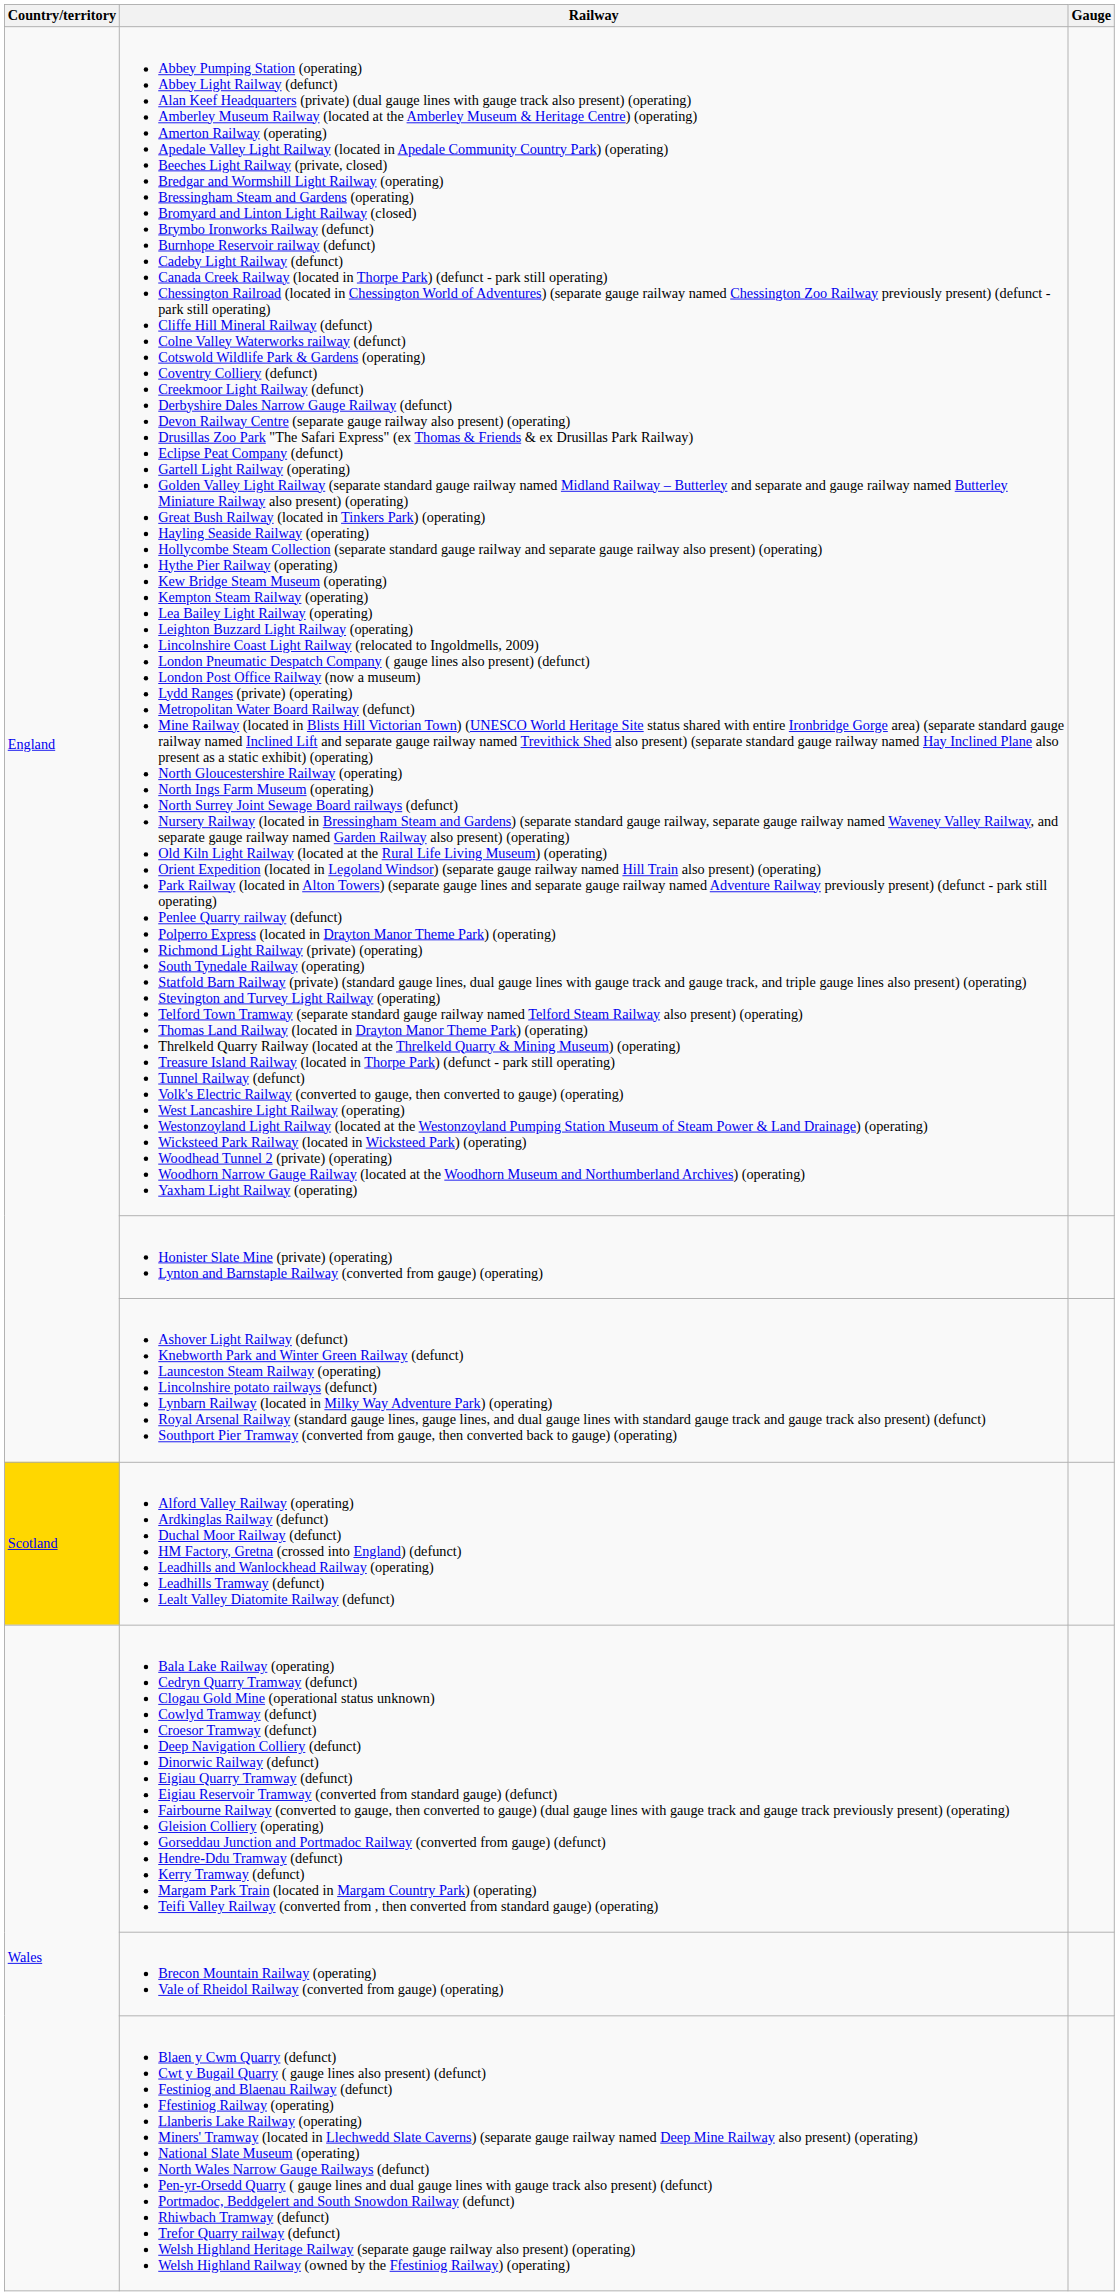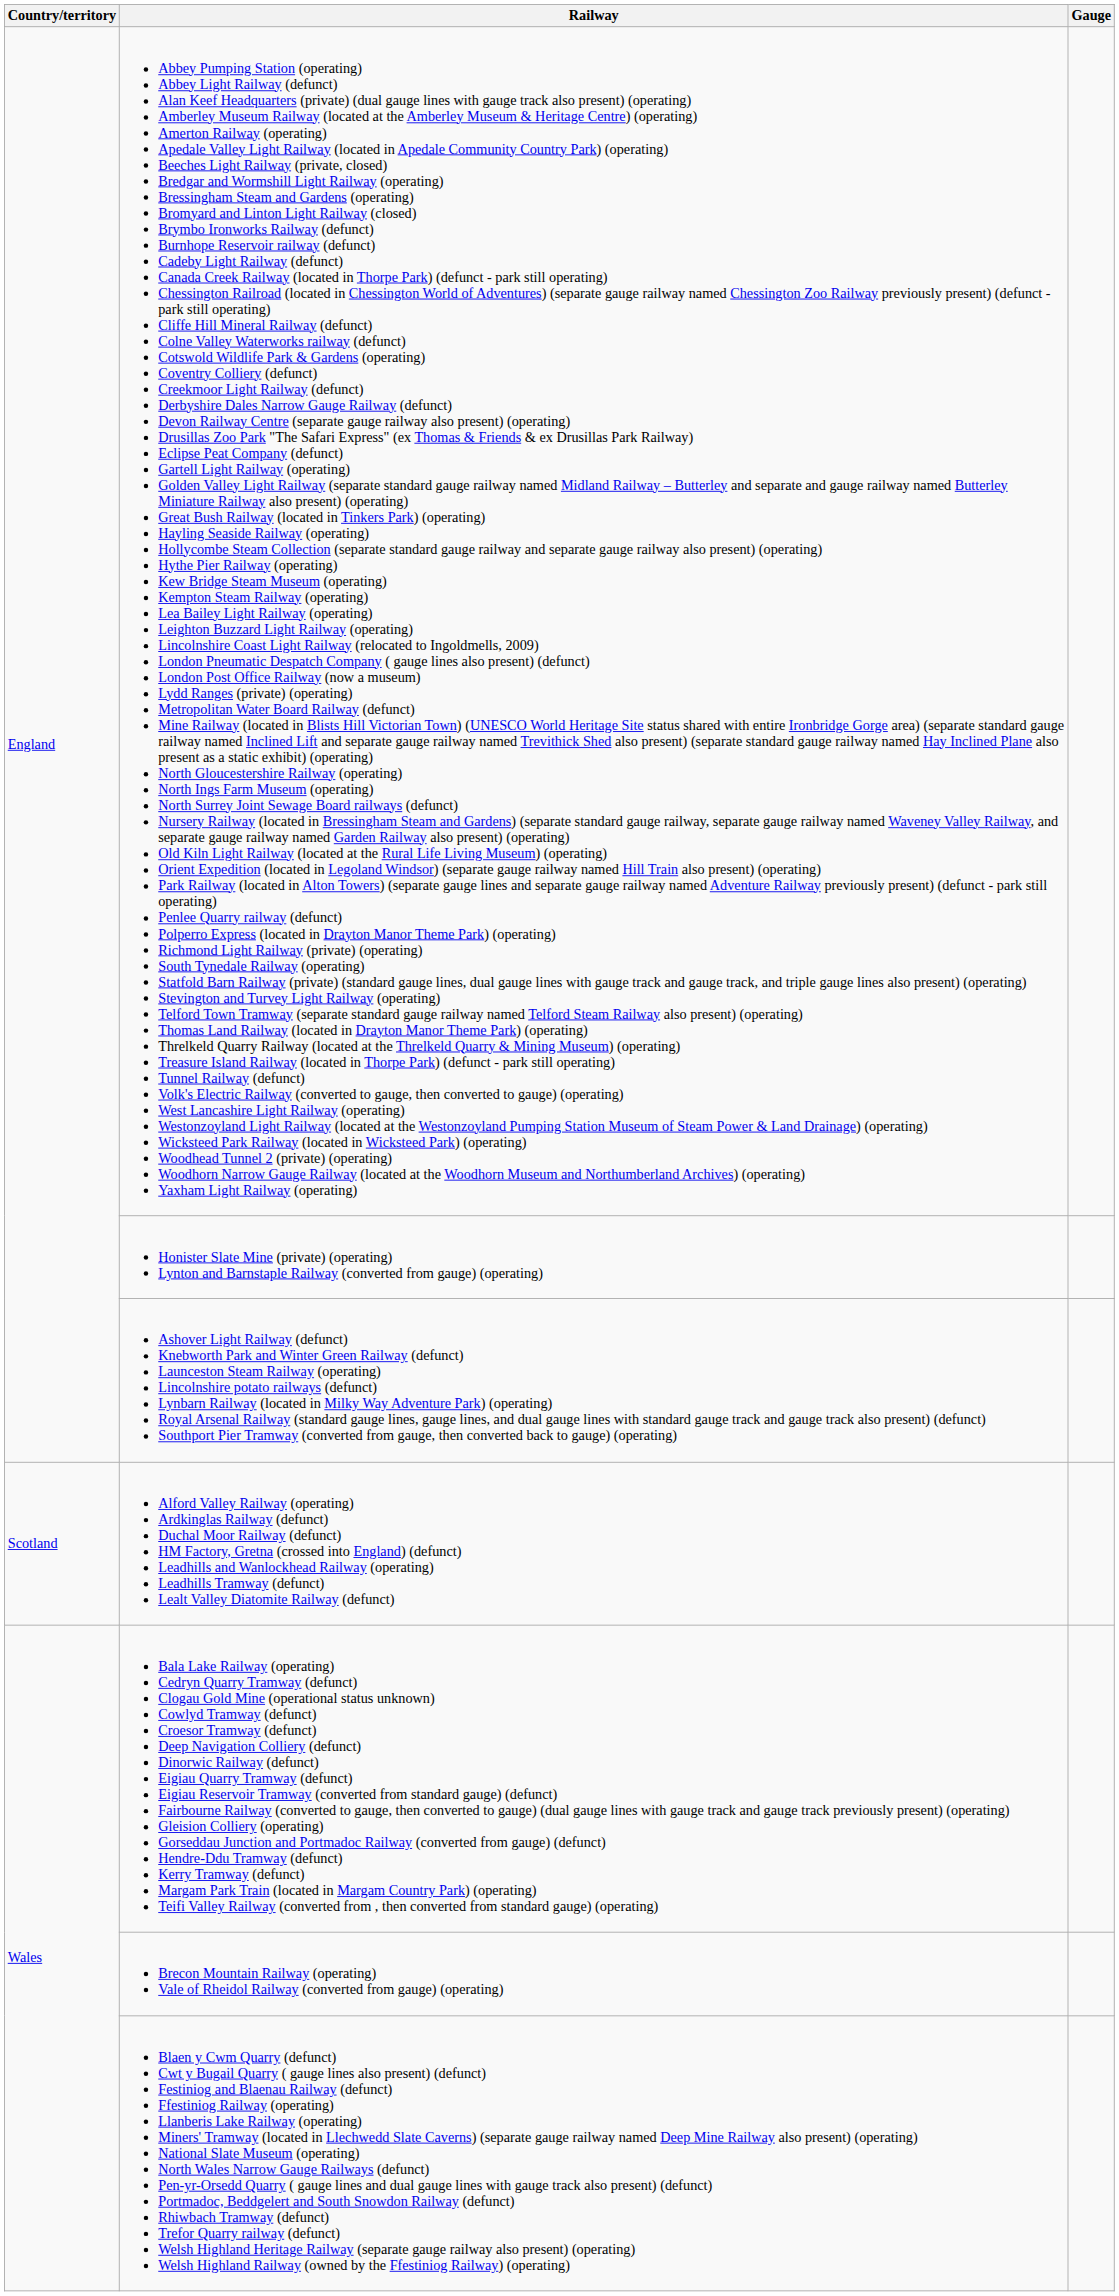(33, 1543) gold background -> (33, 1543) no background
